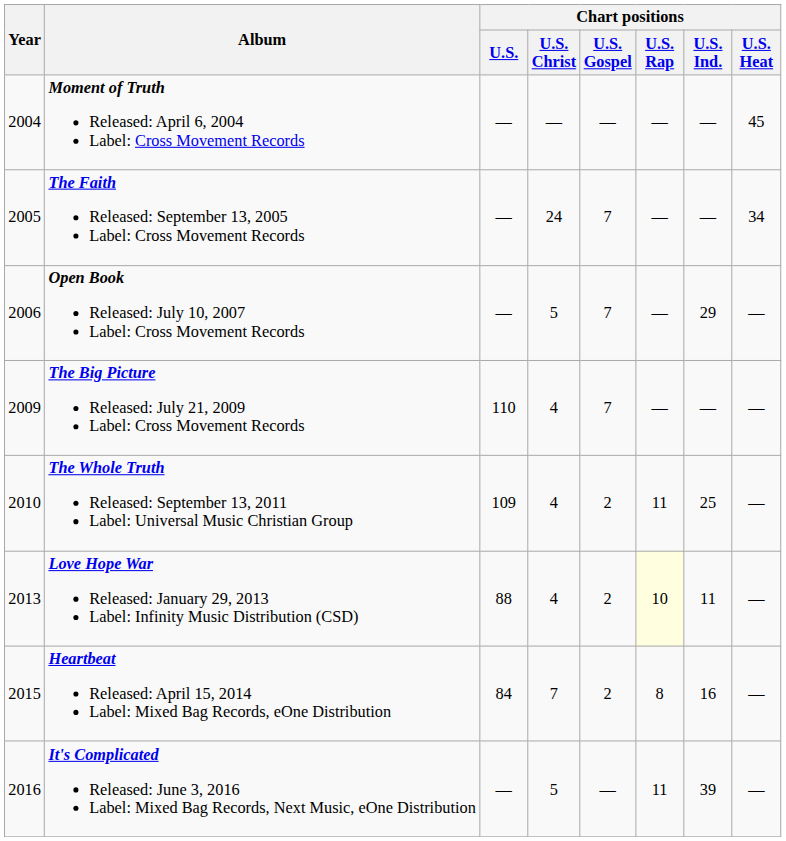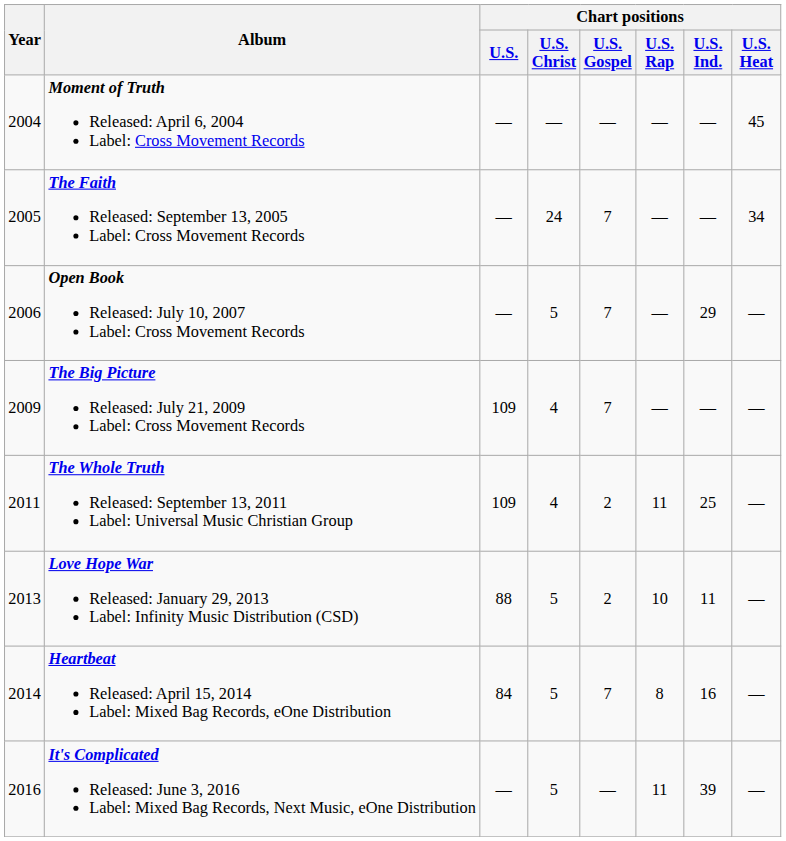(504, 407) 110 -> (504, 407) 109
(25, 503) 2010 -> (24, 503) 2011
(554, 598) 4 -> (554, 598) 5
(660, 598) lightyellow background -> (660, 598) no background
(25, 693) 2015 -> (25, 693) 2014
(554, 693) 7 -> (554, 693) 5
(608, 693) 2 -> (608, 693) 7
